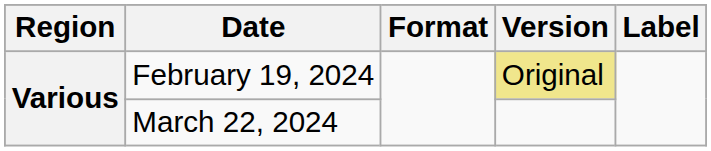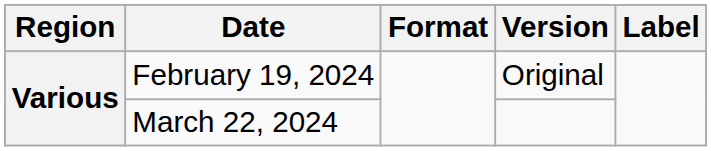(553, 74) khaki background -> (553, 74) no background
